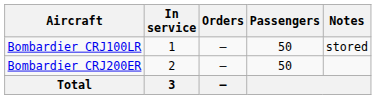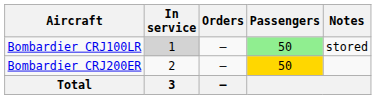(172, 47) no background -> (172, 47) lightgrey background
(285, 47) no background -> (285, 47) lightgreen background
(285, 66) no background -> (285, 66) gold background
